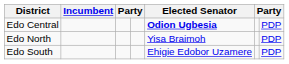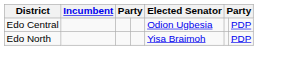(182, 25) bold -> (180, 25) normal
- row: (30, 52)
